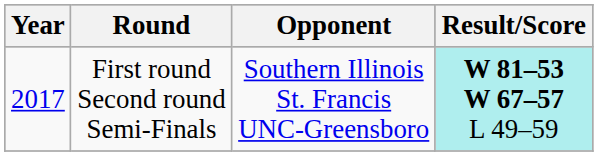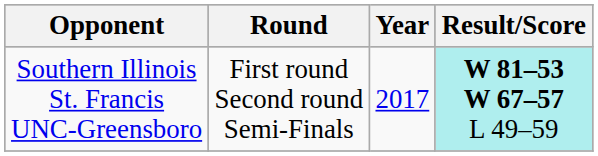columns swapped: (38, 25) <-> (334, 25)
